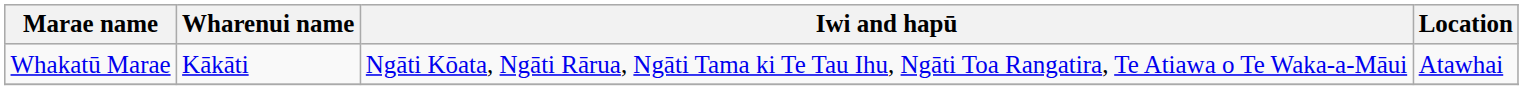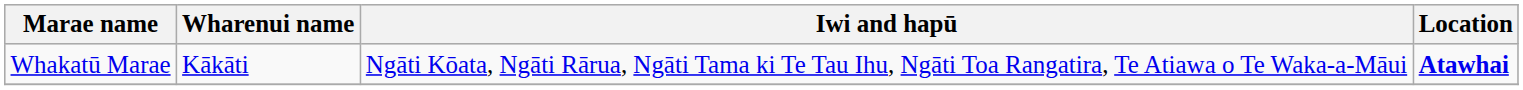(1461, 63) normal -> (1464, 63) bold
